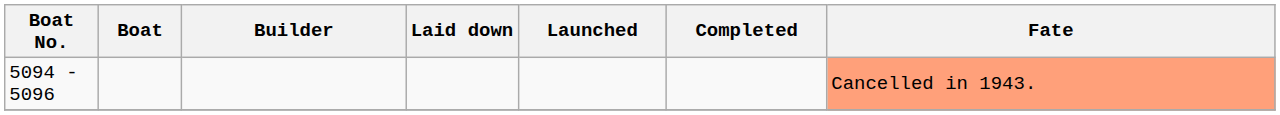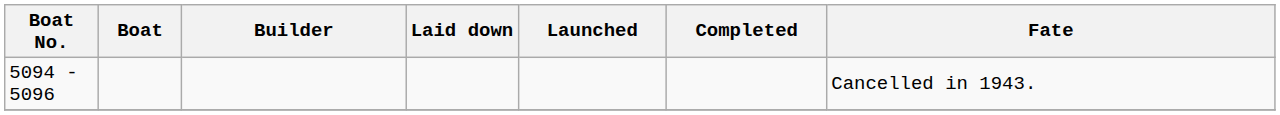(934, 84) lightsalmon background -> (934, 84) no background
